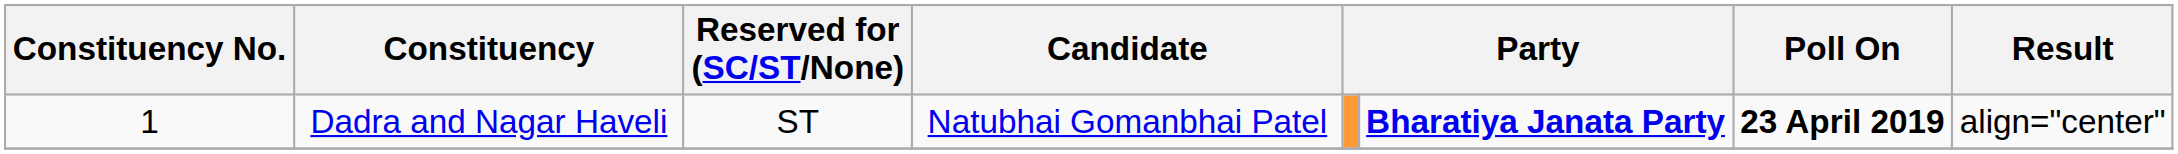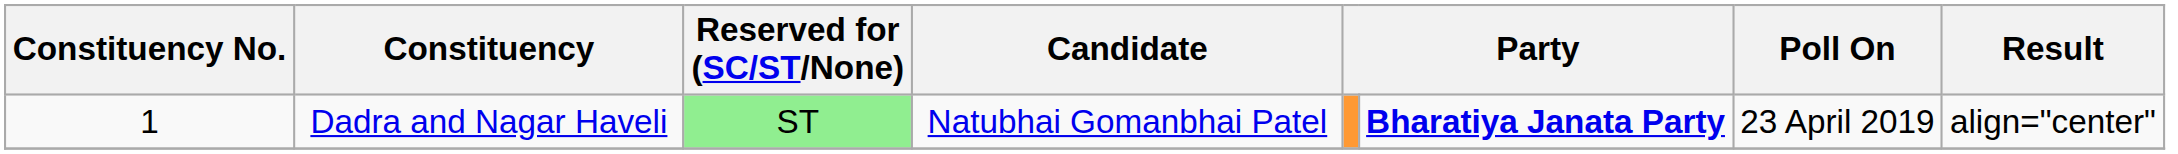(798, 121) no background -> (798, 121) lightgreen background
(1842, 121) bold -> (1837, 121) normal
